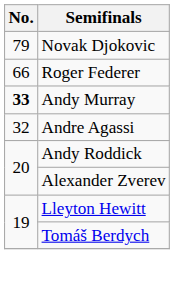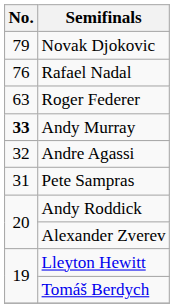+ row: (86, 72)
(21, 72) 66 -> (21, 99) 63
+ row: (88, 181)
